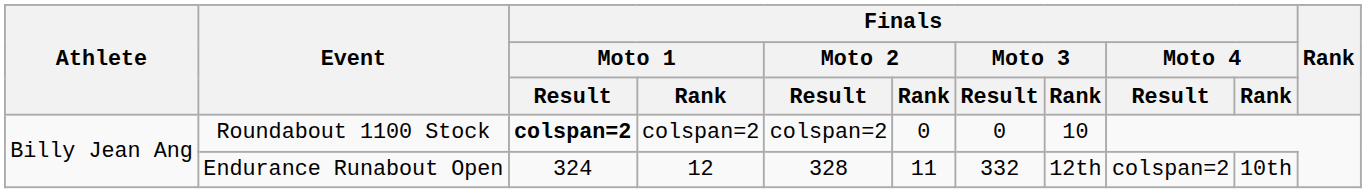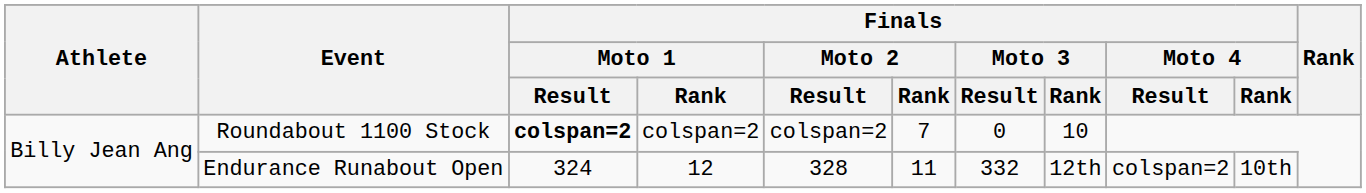(924, 133) 0 -> (924, 133) 7
